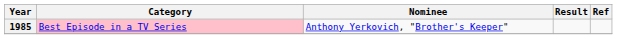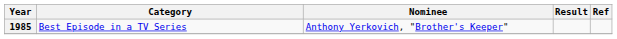(113, 27) pink background -> (113, 27) no background
